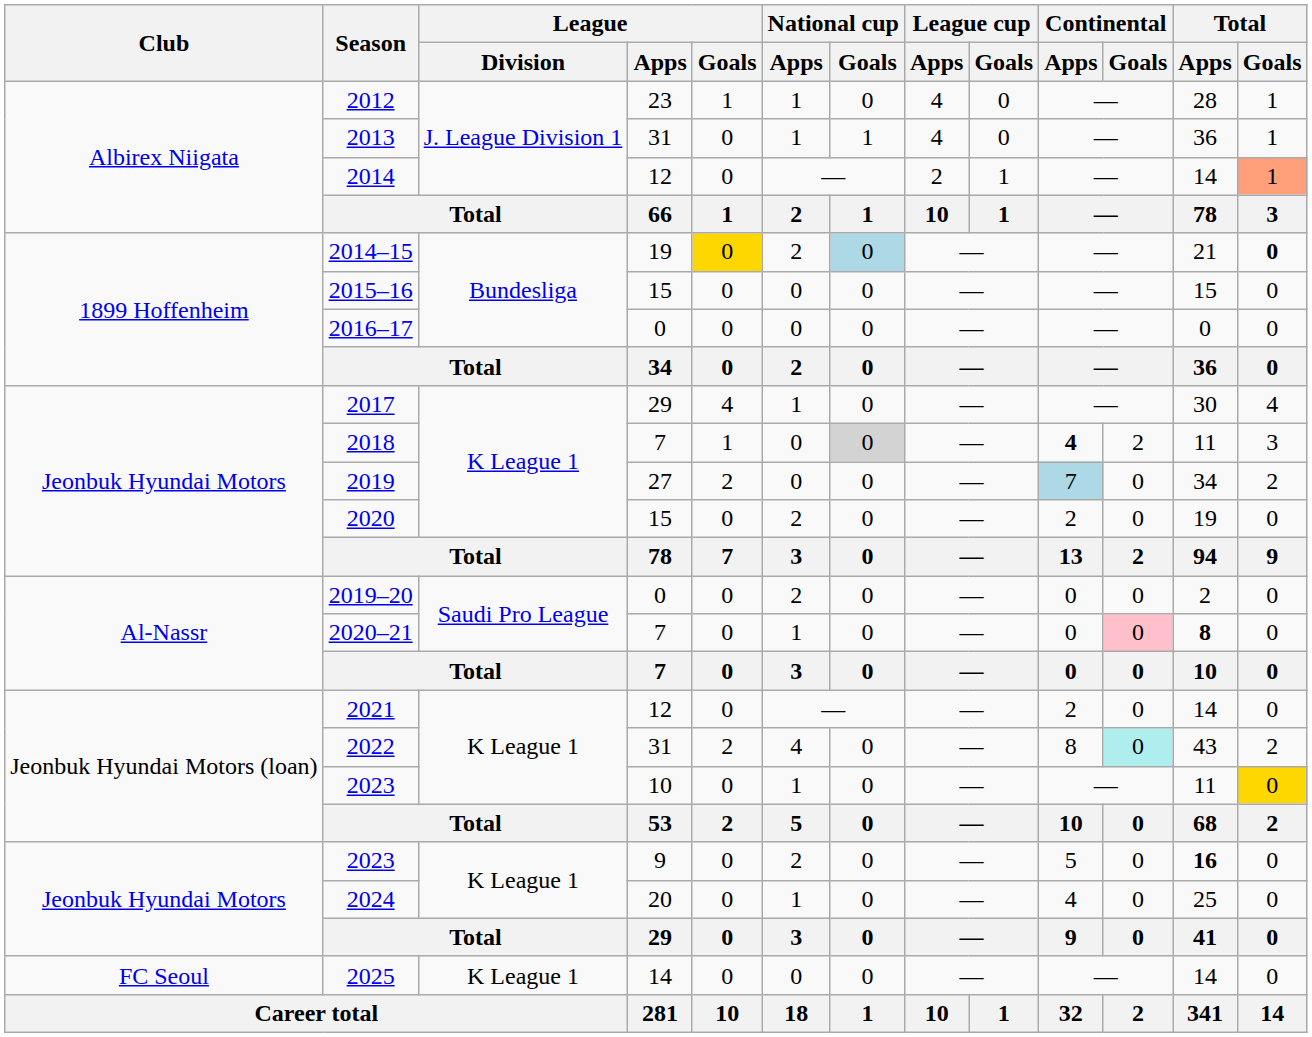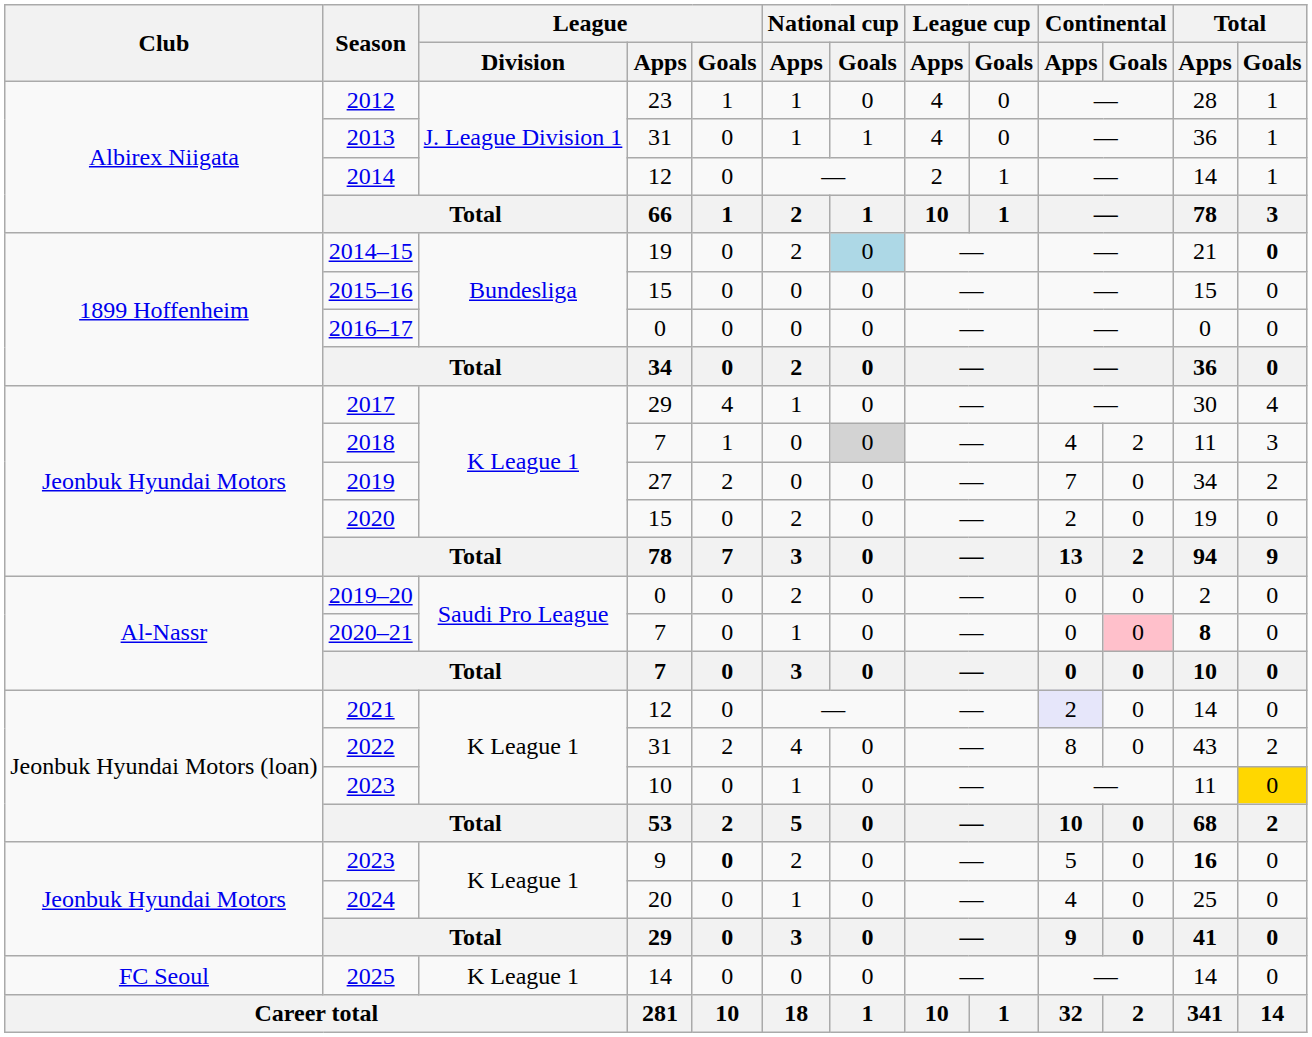(1272, 175) lightsalmon background -> (1272, 175) no background
(727, 251) gold background -> (727, 251) no background
(1071, 442) bold -> (1071, 442) normal
(1071, 480) lightblue background -> (1071, 480) no background
(1071, 708) no background -> (1071, 708) lavender background
(1138, 746) paleturquoise background -> (1138, 746) no background
(727, 860) normal -> (727, 860) bold
